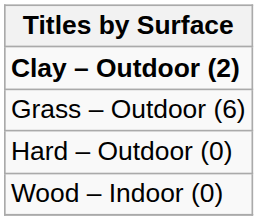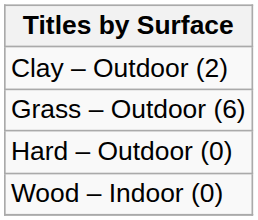(125, 67) bold -> (119, 67) normal
